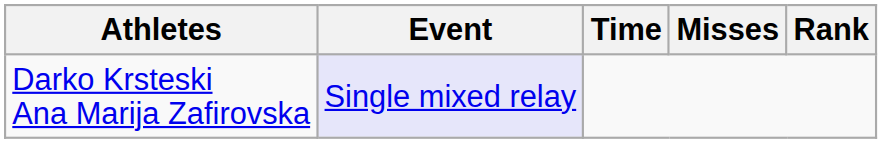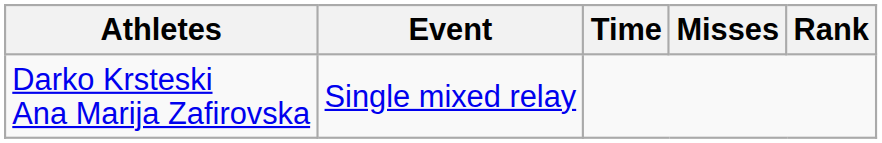(450, 96) lavender background -> (450, 96) no background
